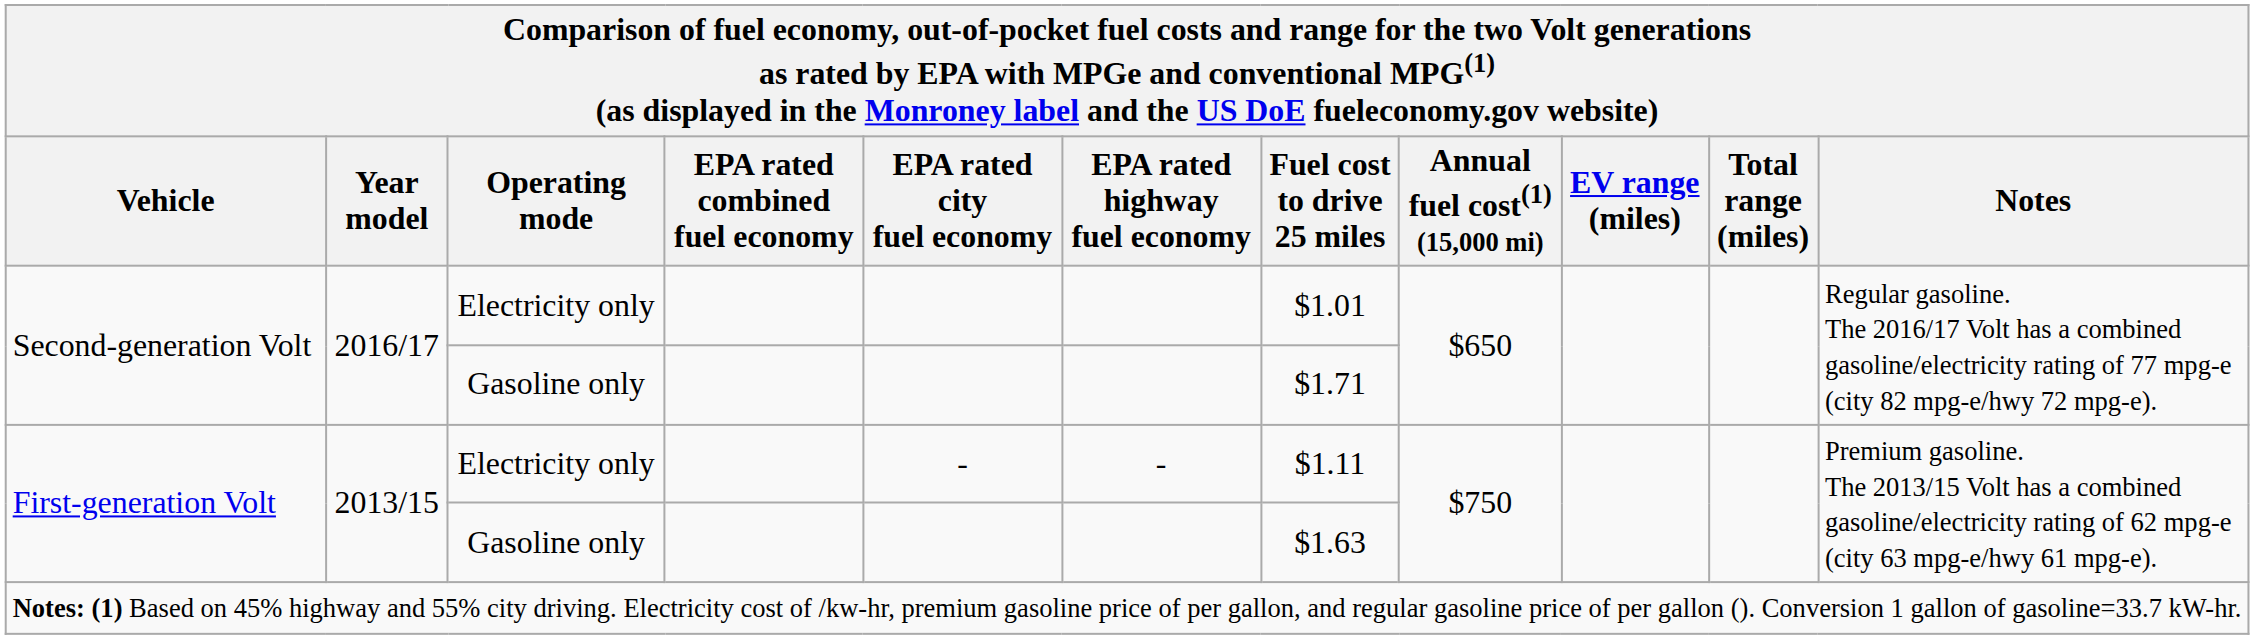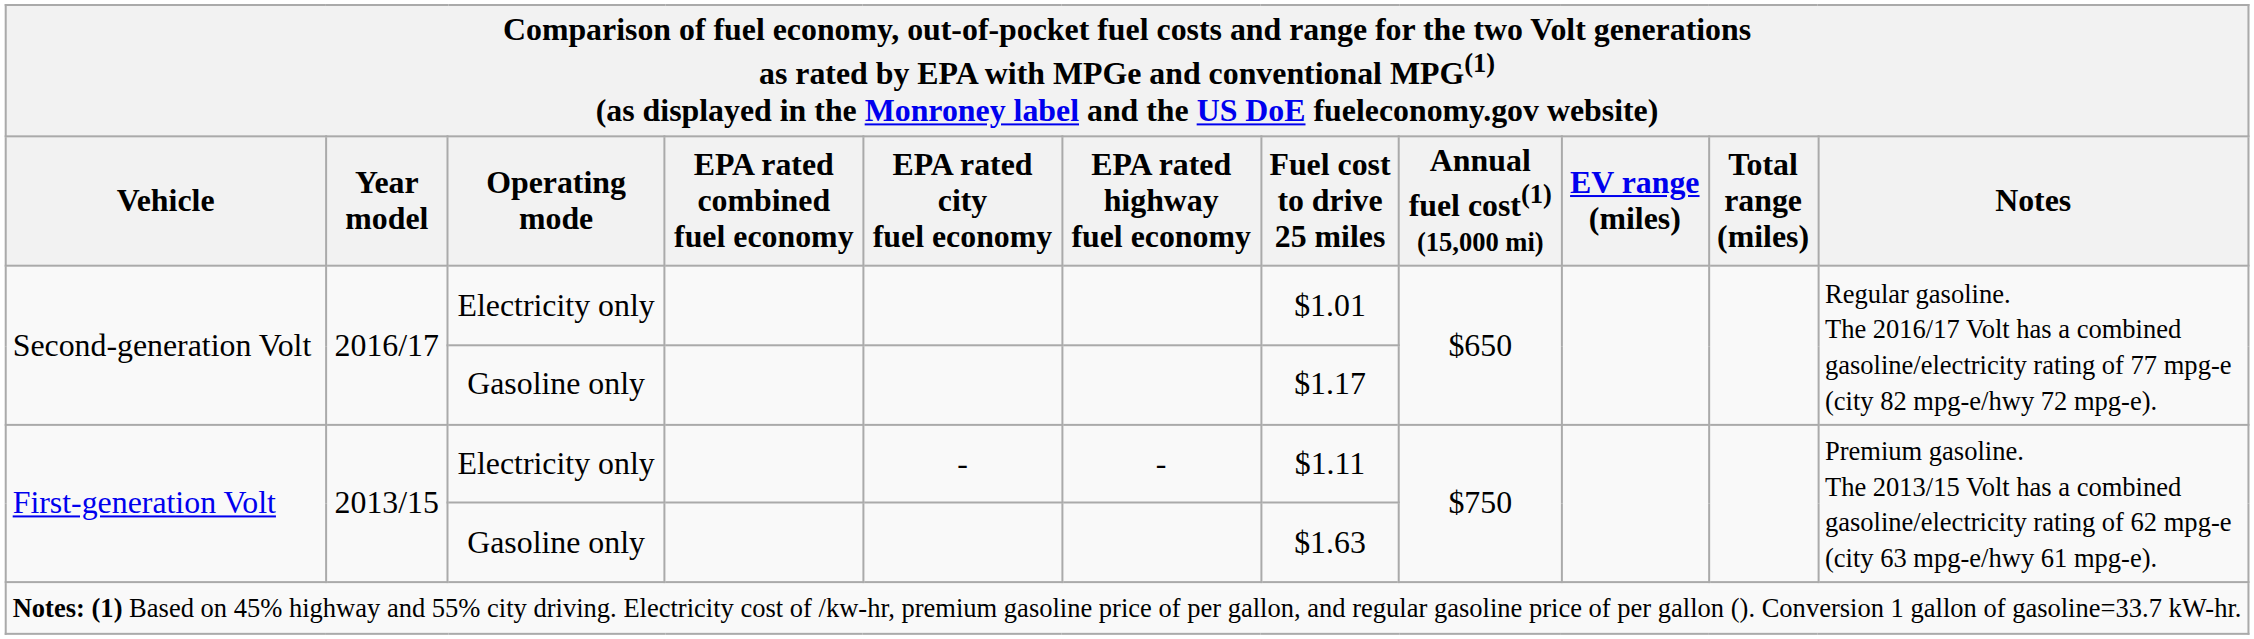(1330, 384) $1.71 -> (1330, 384) $1.17
